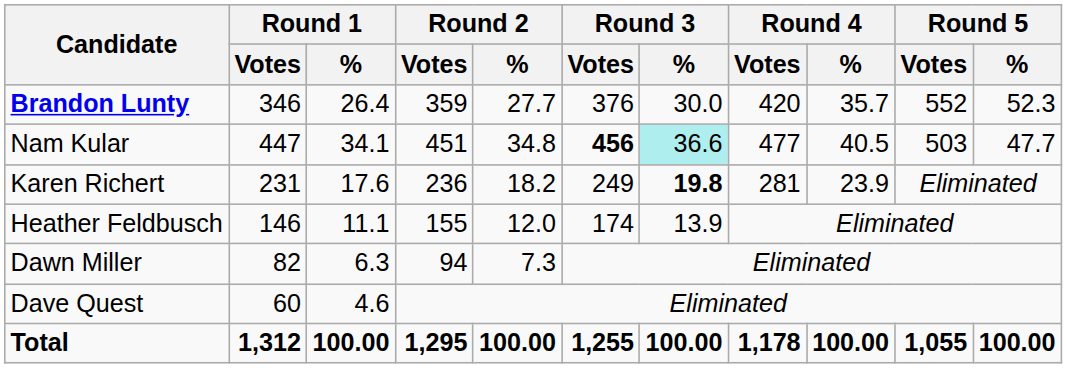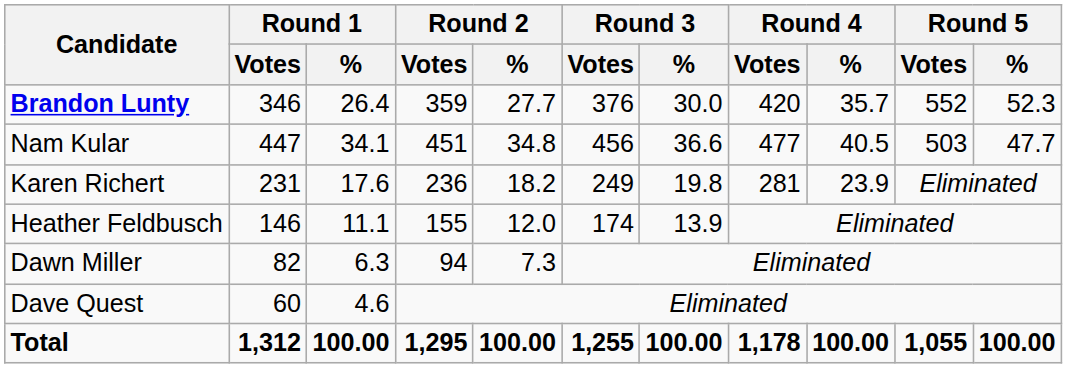(613, 143) bold -> (613, 143) normal
(698, 143) paleturquoise background -> (698, 143) no background
(698, 183) bold -> (698, 183) normal
